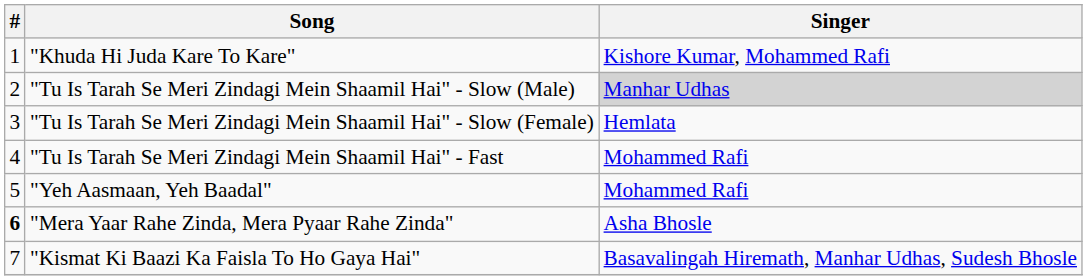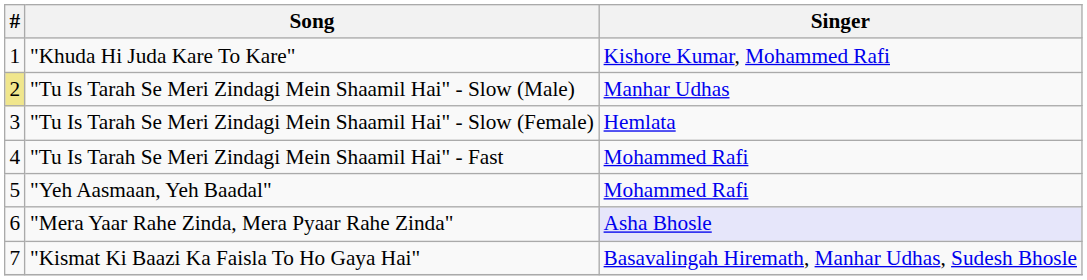(15, 88) no background -> (15, 88) khaki background
(667, 88) lightgrey background -> (667, 88) no background
(15, 223) bold -> (15, 223) normal
(658, 223) no background -> (658, 223) lavender background
